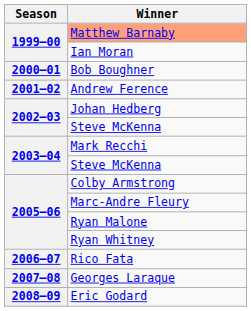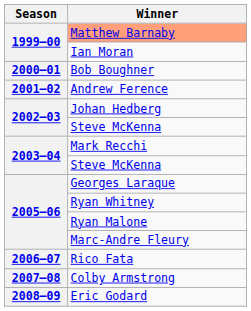(123, 184) Colby Armstrong -> (123, 184) Georges Laraque
(130, 202) Marc-Andre Fleury -> (112, 202) Ryan Whitney
(112, 240) Ryan Whitney -> (130, 240) Marc-Andre Fleury
(123, 278) Georges Laraque -> (123, 278) Colby Armstrong
